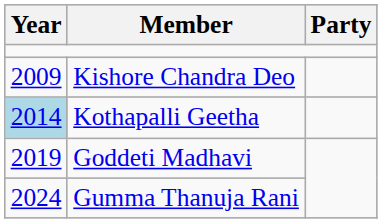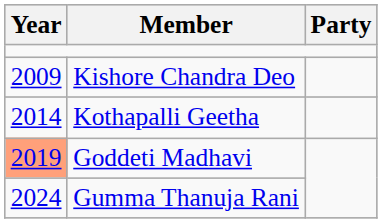(36, 117) lightblue background -> (36, 117) no background
(36, 157) no background -> (36, 157) lightsalmon background
